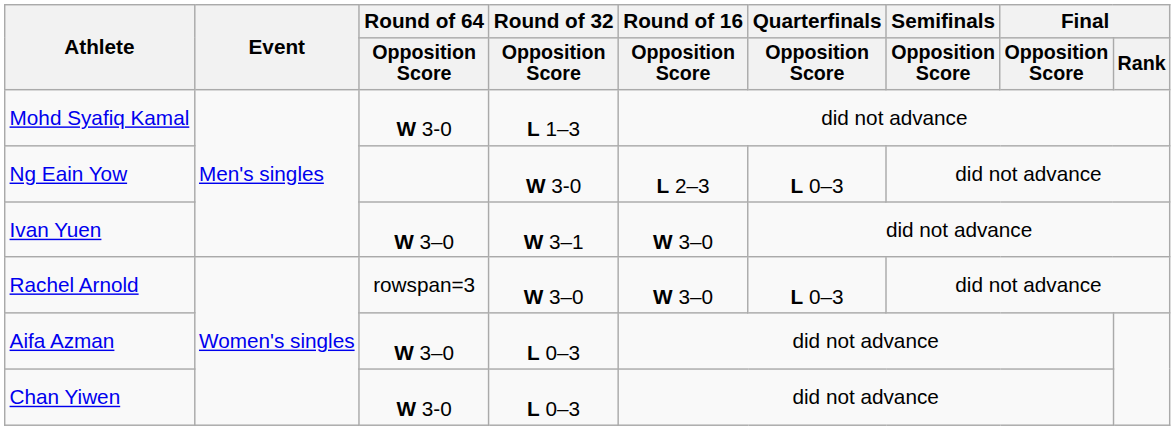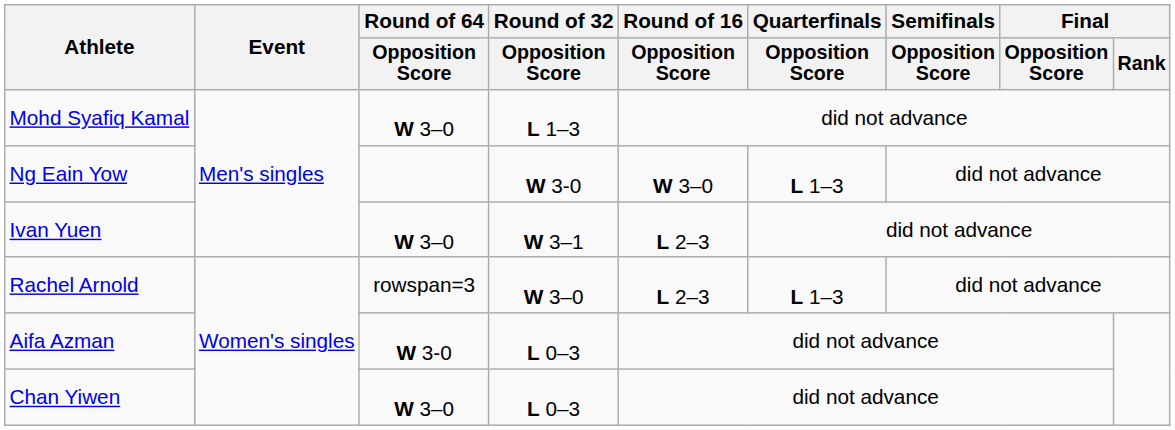(424, 130) W 3-0 -> (424, 130) W 3–0
(683, 186) L 2–3 -> (683, 186) W 3–0
(817, 186) L 0–3 -> (817, 186) L 1–3
(683, 241) W 3–0 -> (683, 241) L 2–3
(683, 297) W 3–0 -> (683, 297) L 2–3
(817, 297) L 0–3 -> (817, 297) L 1–3
(424, 353) W 3–0 -> (424, 353) W 3-0
(424, 409) W 3-0 -> (424, 409) W 3–0
